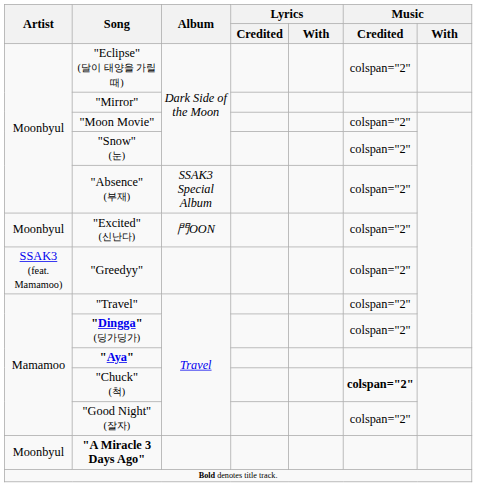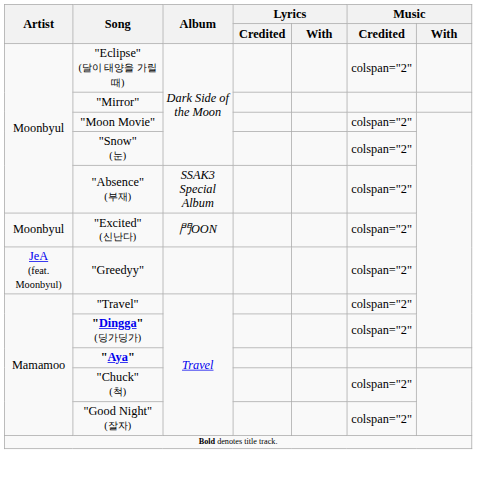(38, 270) SSAK3 (feat. Mamamoo) -> (39, 270) JeA (feat. Moonbyul)
(380, 384) bold -> (382, 384) normal
- row: (117, 452)
